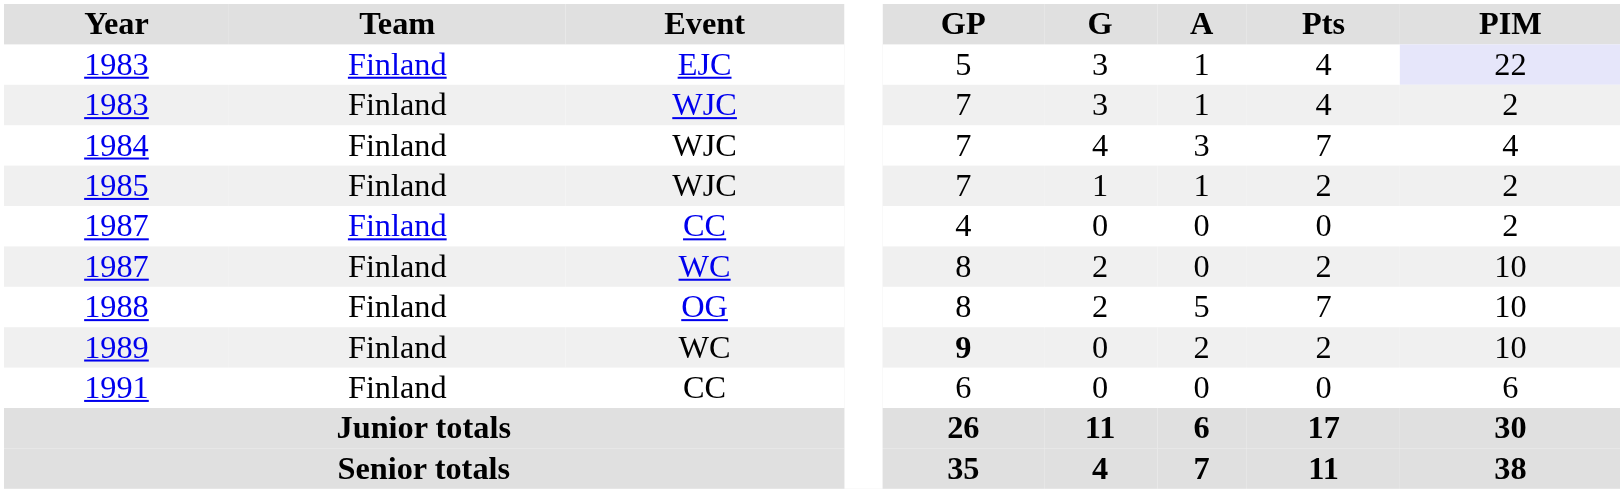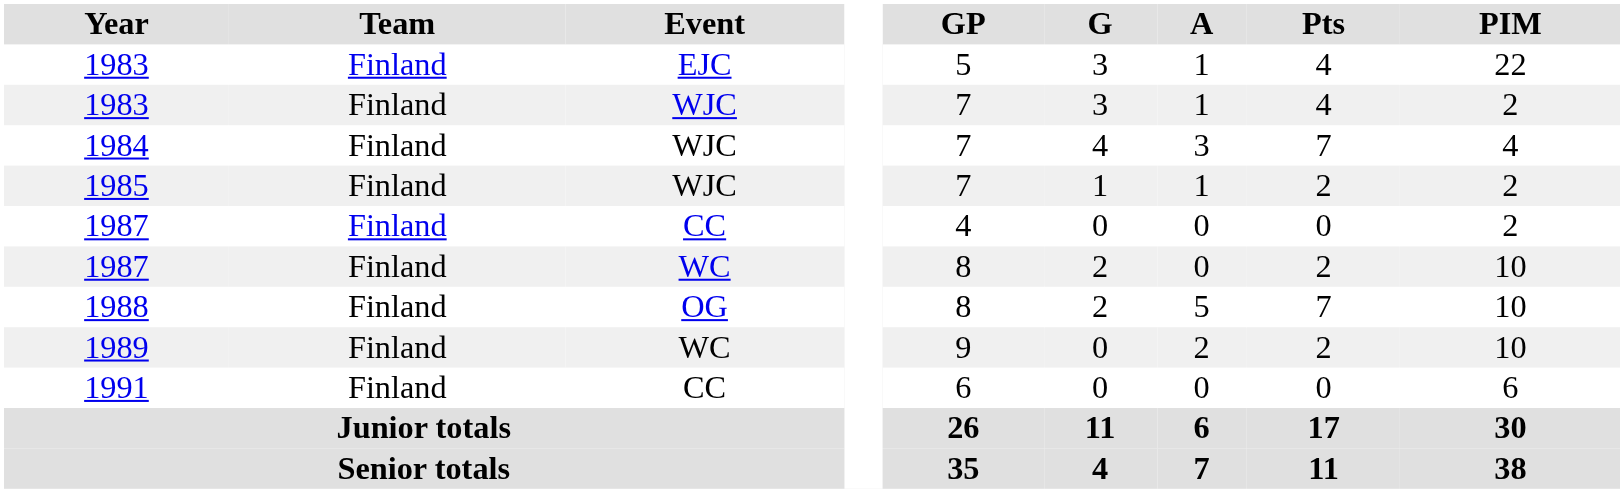(1510, 64) lavender background -> (1510, 64) no background
(963, 346) bold -> (963, 346) normal
